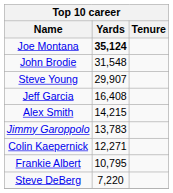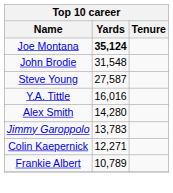(111, 79) 29,907 -> (111, 79) 27,587
- row: (48, 96)
+ row: (48, 96)
(111, 113) 14,215 -> (111, 113) 14,280
(111, 163) 10,795 -> (111, 163) 10,789
- row: (48, 180)
